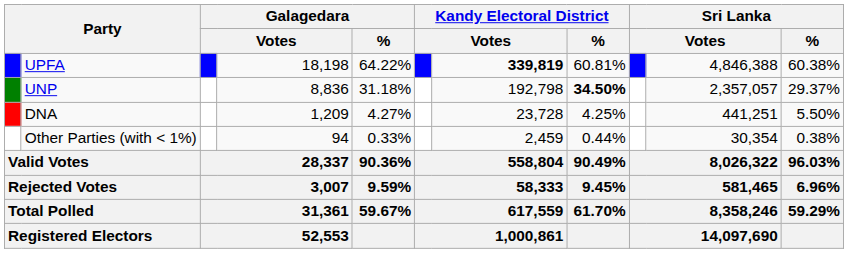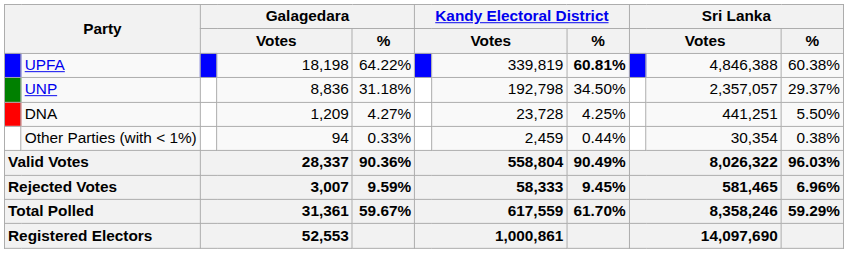(536, 65) bold -> (536, 65) normal
(600, 65) normal -> (600, 65) bold
(600, 89) bold -> (600, 89) normal
